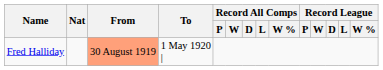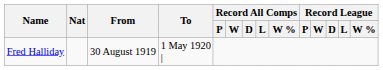(123, 51) lightsalmon background -> (123, 51) no background
